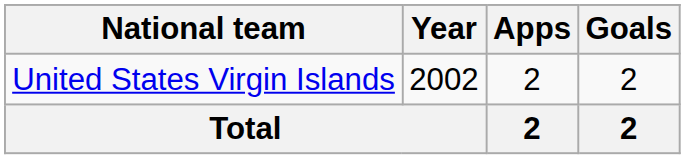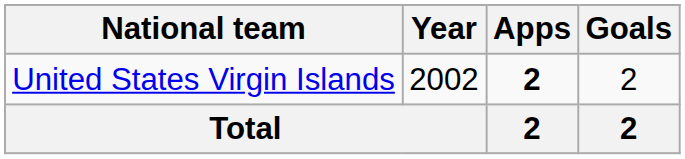(532, 78) normal -> (532, 78) bold
